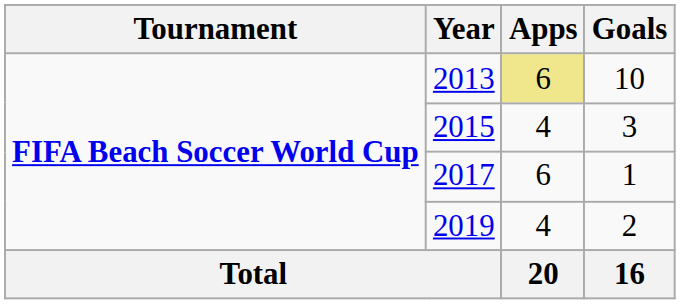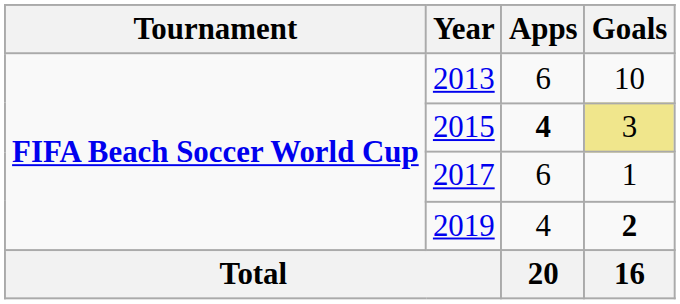(543, 77) khaki background -> (543, 77) no background
(543, 126) normal -> (543, 126) bold
(630, 126) no background -> (630, 126) khaki background
(630, 224) normal -> (630, 224) bold
